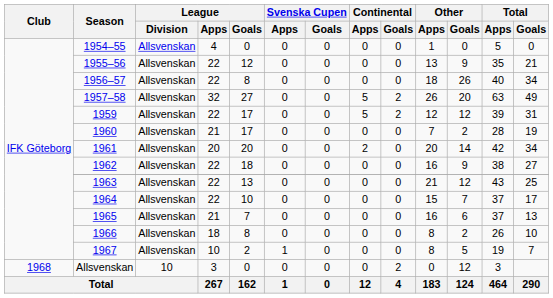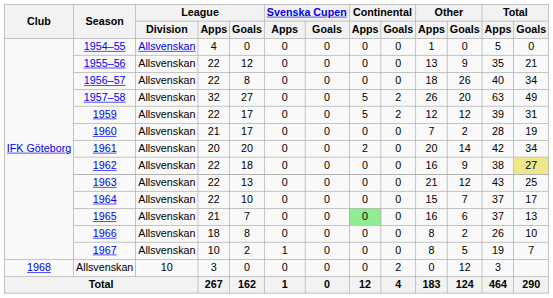(531, 166) no background -> (531, 166) khaki background
(365, 217) no background -> (365, 217) lightgreen background
